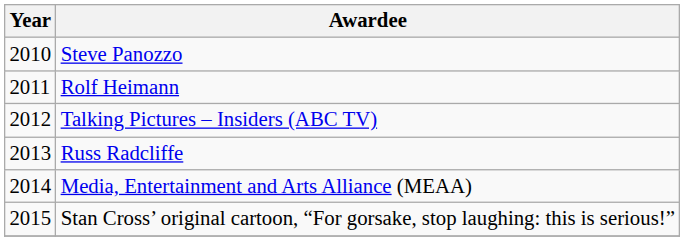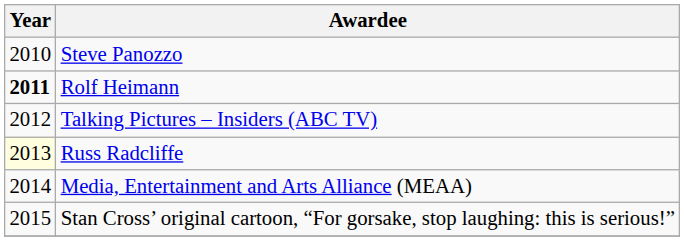(30, 86) normal -> (30, 86) bold
(30, 152) no background -> (30, 152) lightyellow background
